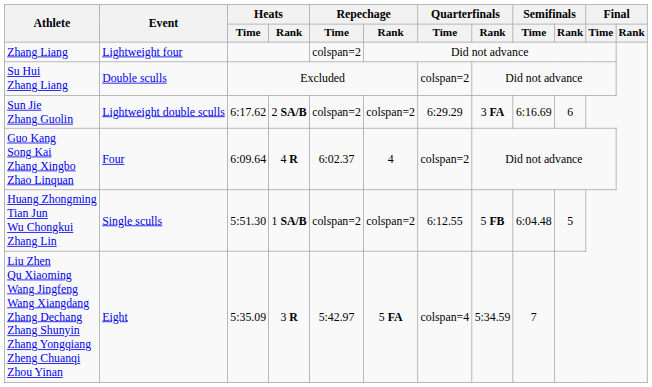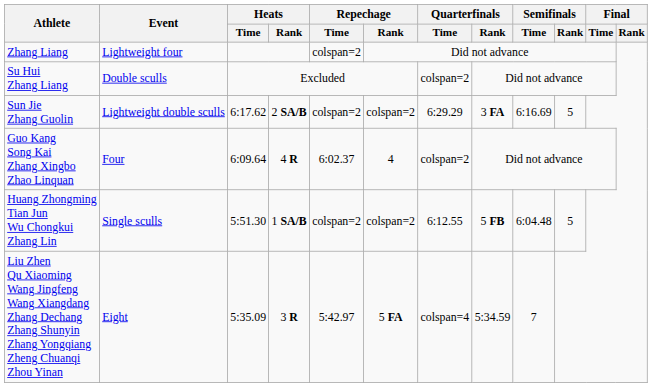(570, 112) 6 -> (570, 112) 5
